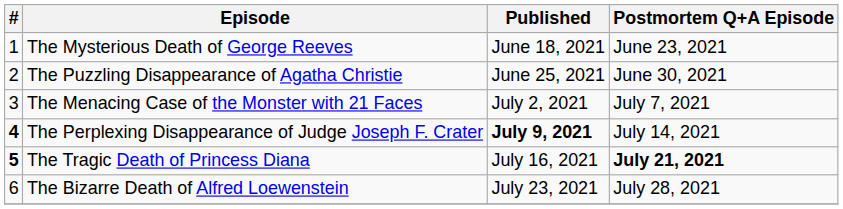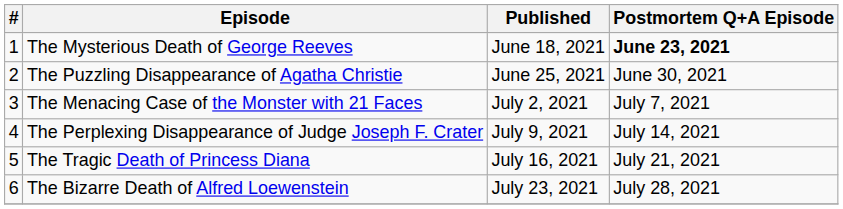(670, 47) normal -> (672, 47) bold
(14, 132) bold -> (14, 132) normal
(542, 132) bold -> (540, 132) normal
(14, 160) bold -> (14, 160) normal
(669, 160) bold -> (667, 160) normal
